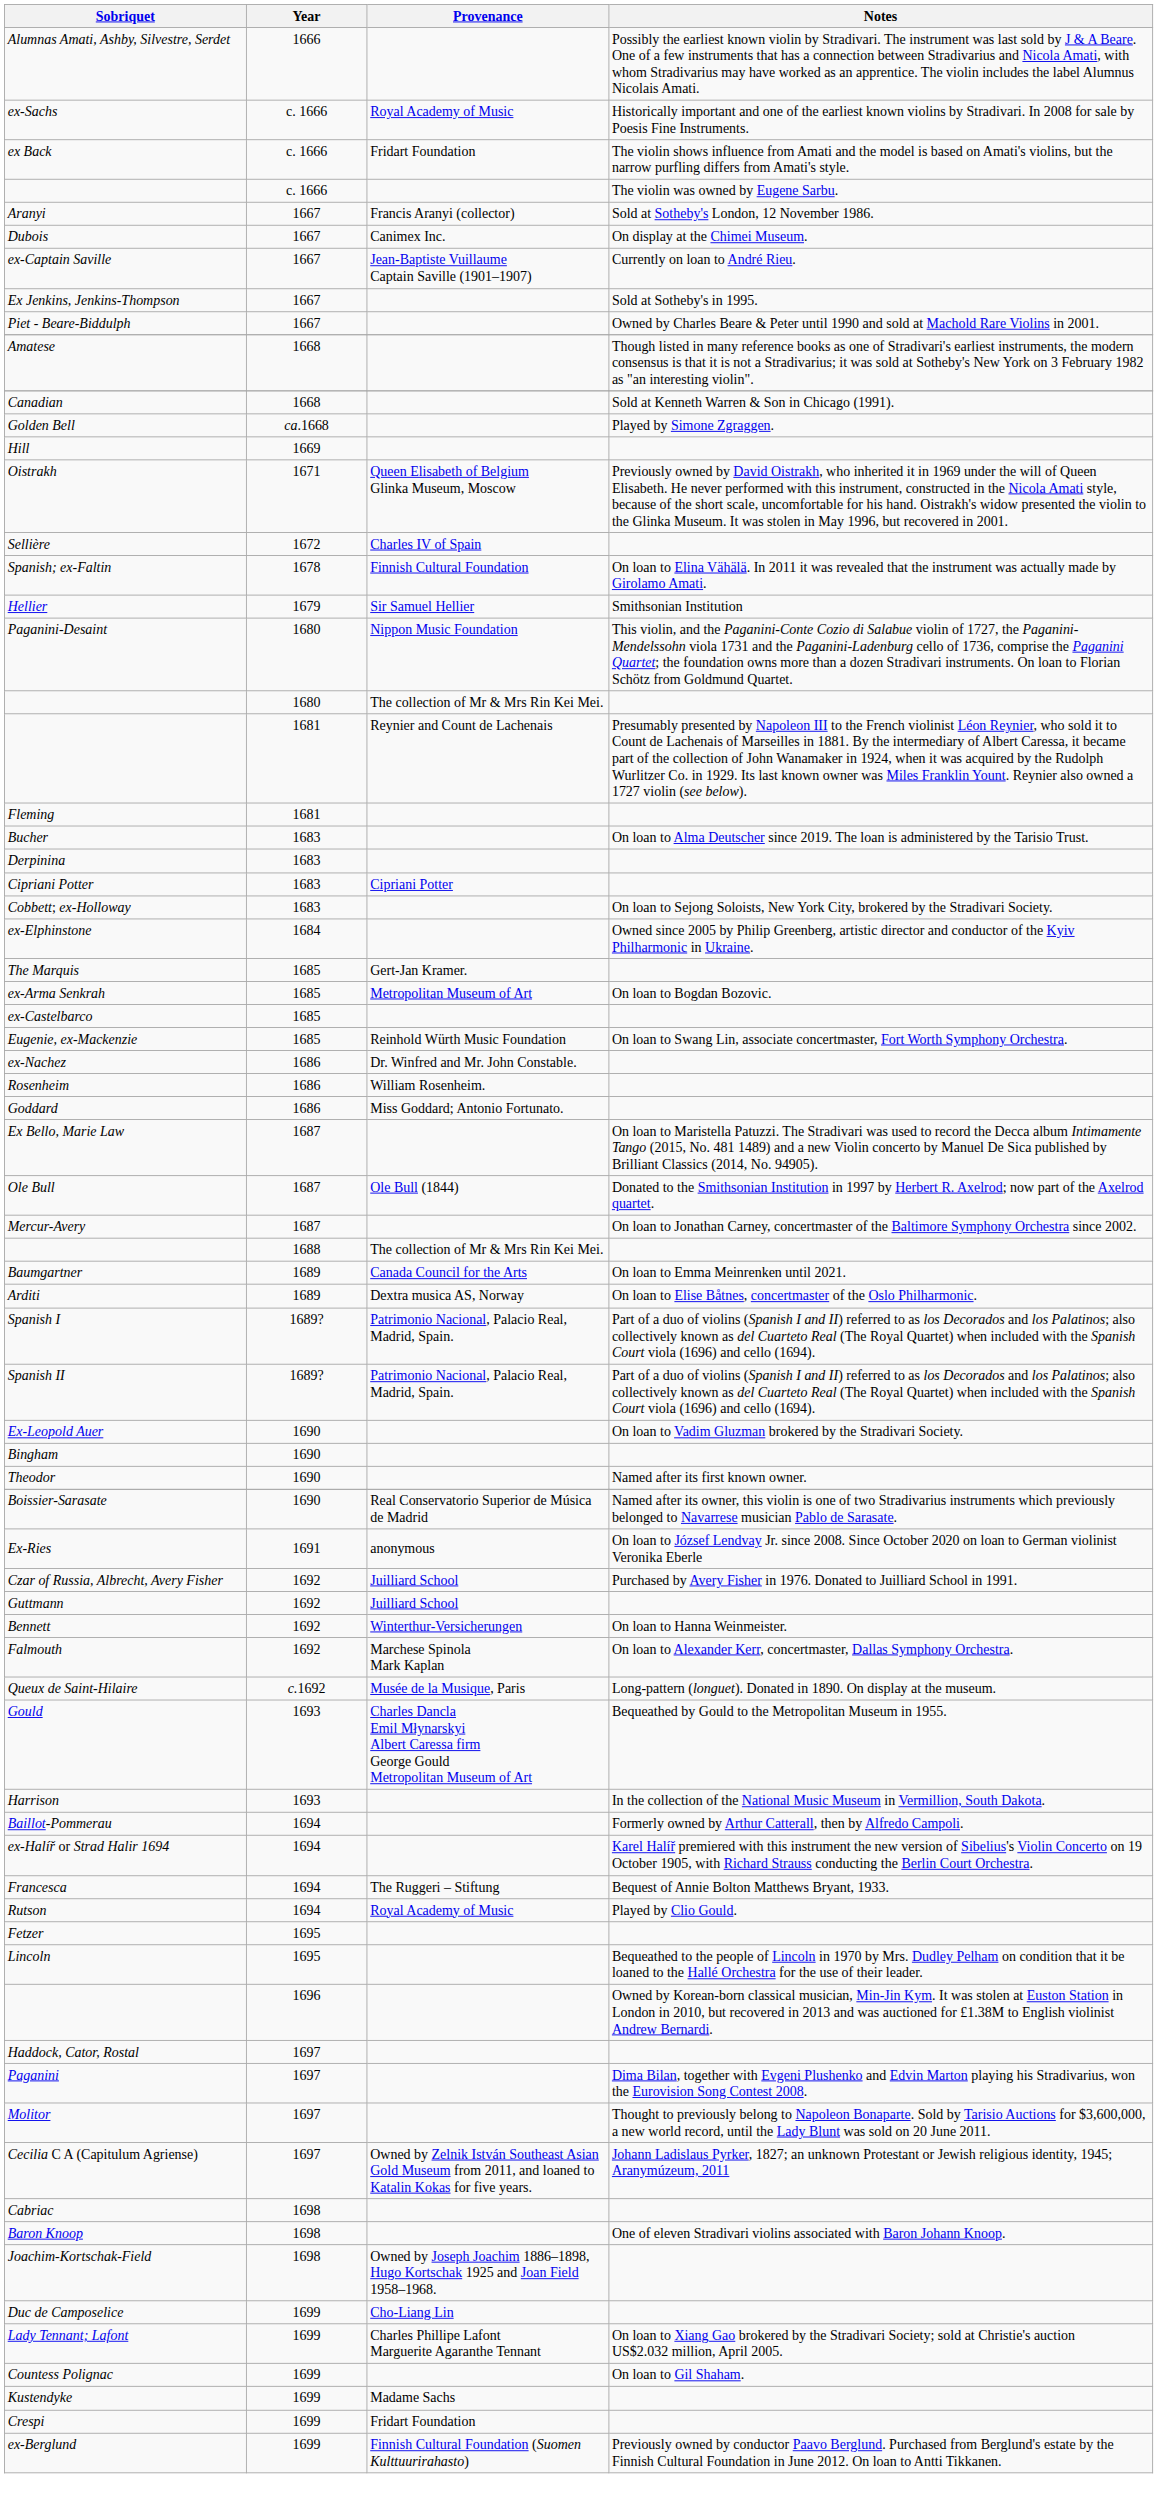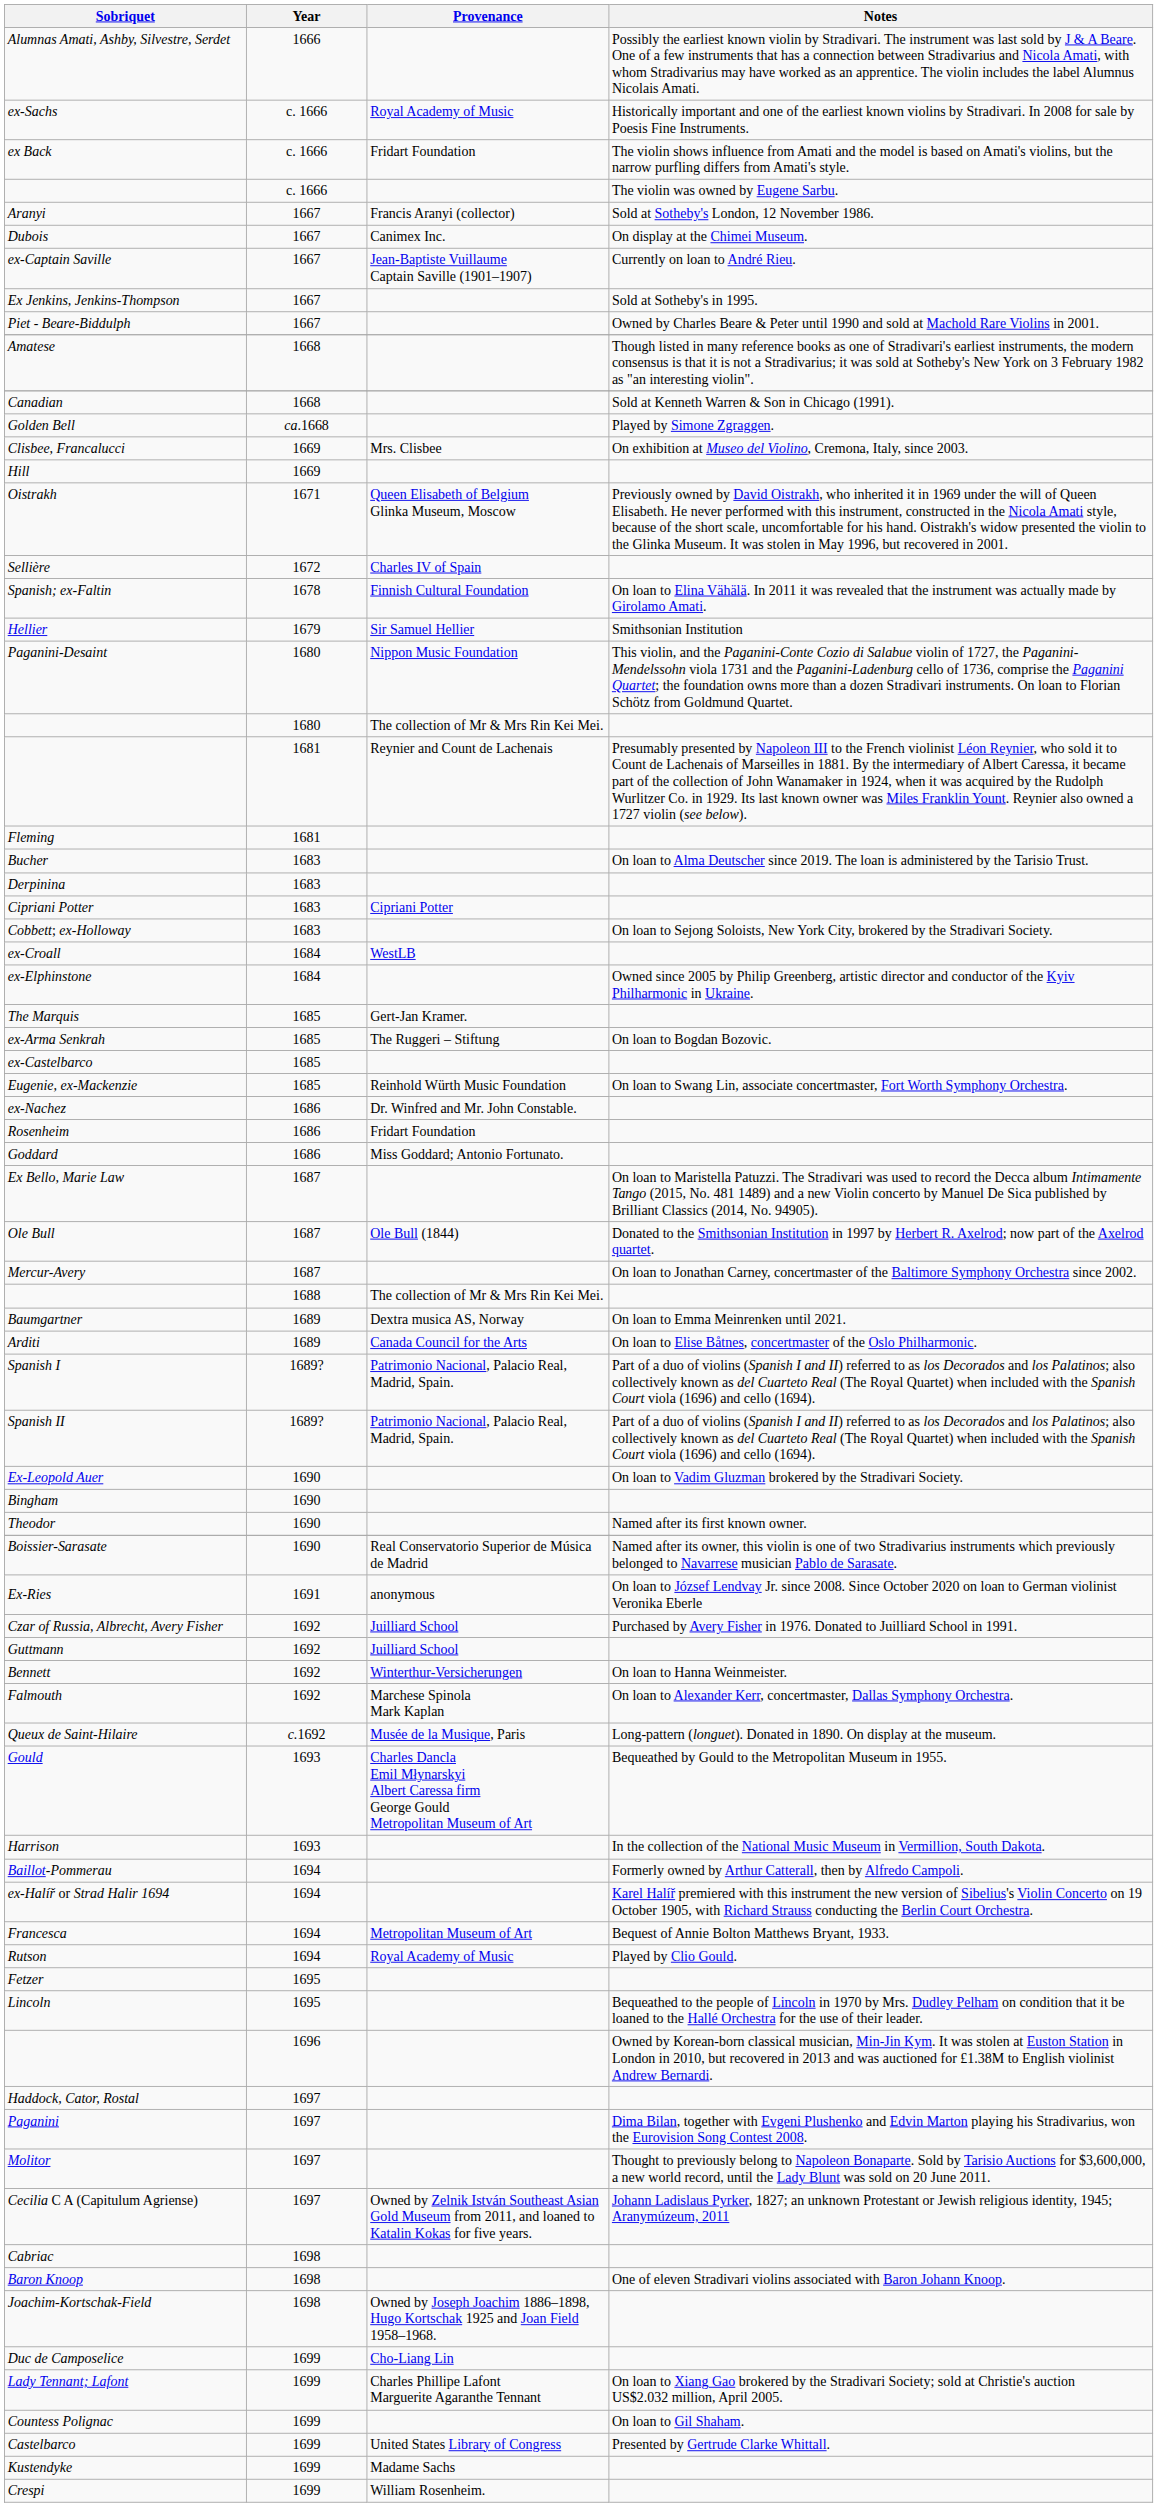+ row: (66, 448)
+ row: (34, 953)
(451, 993) Metropolitan Museum of Art -> (435, 1039) The Ruggeri – Stiftung
(428, 1085) William Rosenheim. -> (423, 1131) Fridart Foundation
(449, 1273) Canada Council for the Arts -> (447, 1319) Dextra musica AS, Norway
(447, 1296) Dextra musica AS, Norway -> (449, 1342) Canada Council for the Arts
(435, 1887) The Ruggeri – Stiftung -> (451, 1933) Metropolitan Museum of Art
+ row: (42, 2444)
(423, 2421) Fridart Foundation -> (428, 2490) William Rosenheim.
- row: (42, 2444)
